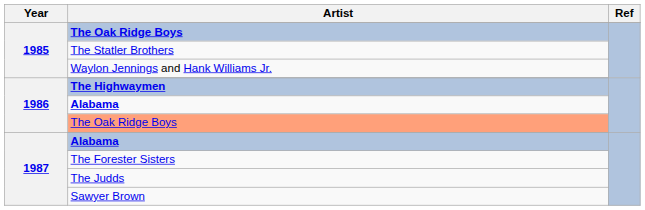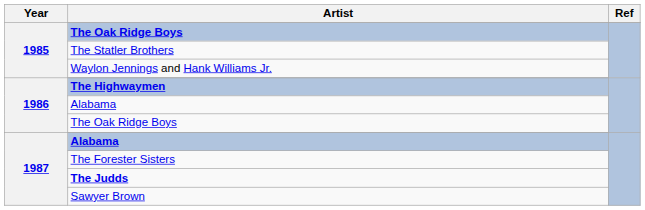(95, 104) bold -> (93, 104) normal
(124, 123) lightsalmon background -> (124, 123) no background
(97, 178) normal -> (99, 178) bold
